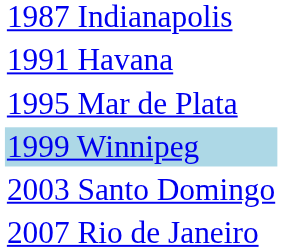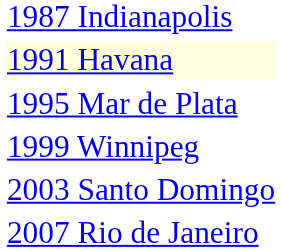(90, 60) no background -> (90, 60) lightyellow background
(103, 146) lightblue background -> (103, 146) no background
